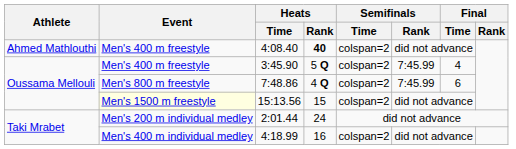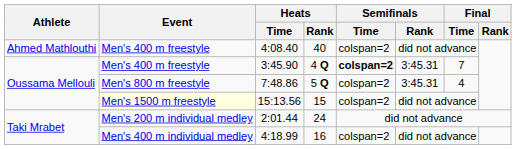(320, 49) bold -> (320, 49) normal
(320, 66) 5 Q -> (320, 66) 4 Q
(364, 66) normal -> (366, 66) bold
(416, 66) 7:45.99 -> (420, 66) 3:45.31
(458, 66) 4 -> (461, 66) 7
(320, 84) 4 Q -> (320, 84) 5 Q
(416, 84) 7:45.99 -> (420, 84) 3:45.31
(458, 84) 6 -> (461, 84) 4
